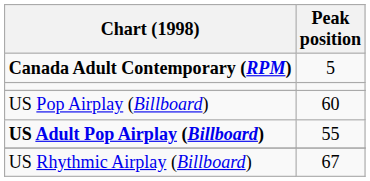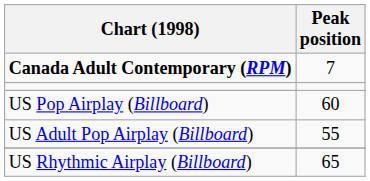(330, 67) 5 -> (330, 67) 7
(136, 133) bold -> (131, 133) normal
(330, 162) 67 -> (330, 162) 65
